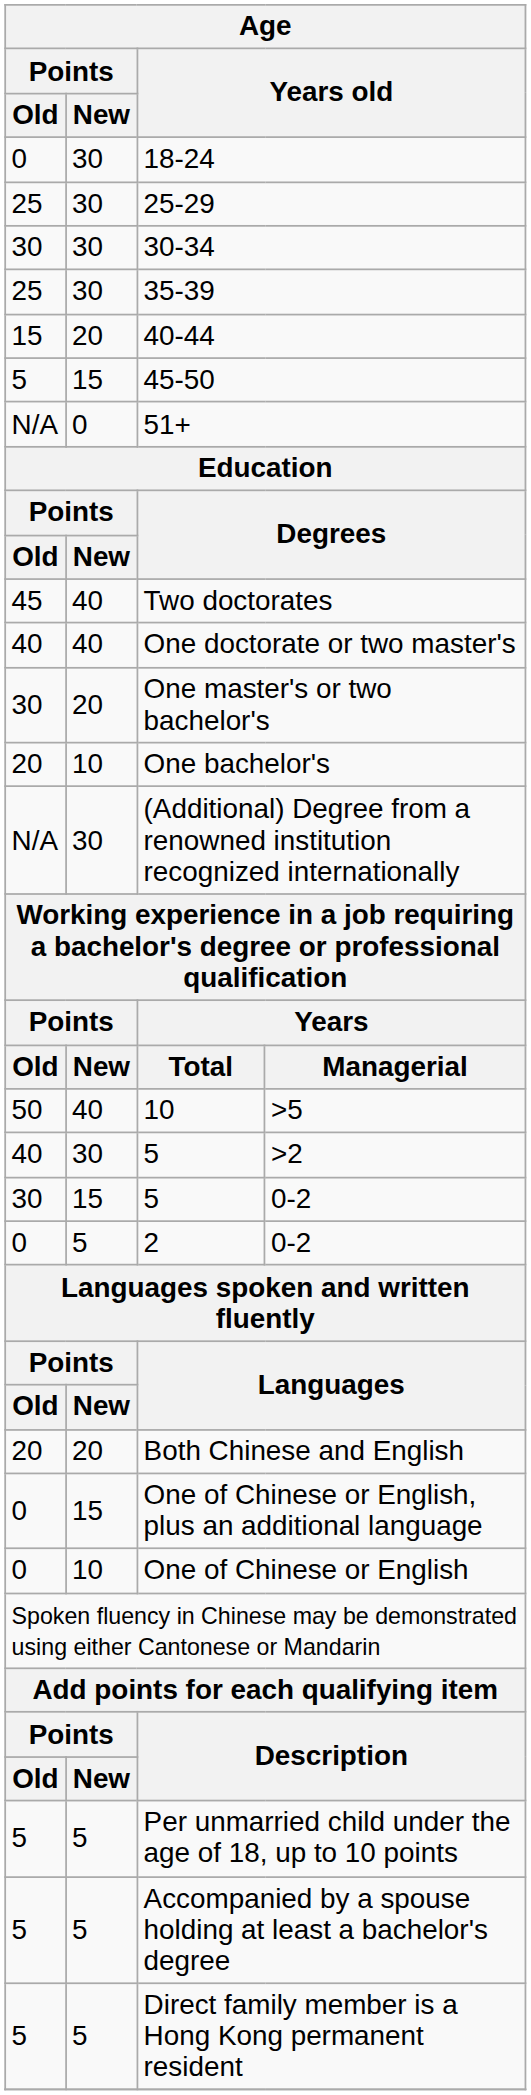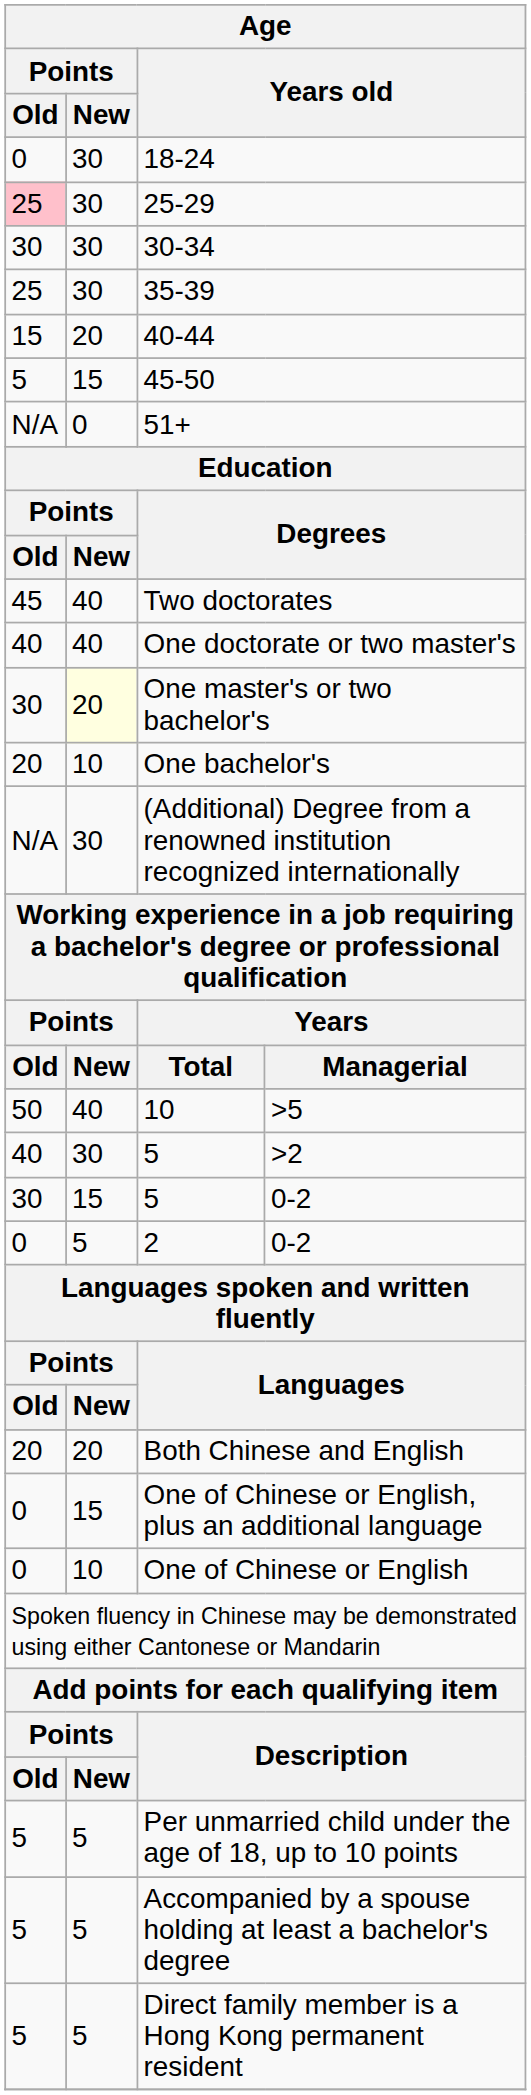(27, 203) no background -> (27, 203) pink background
(88, 704) no background -> (88, 704) lightyellow background
